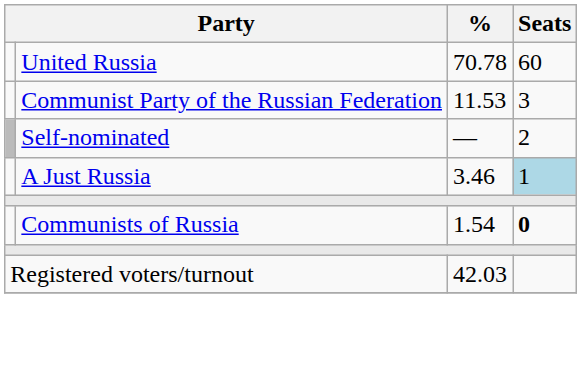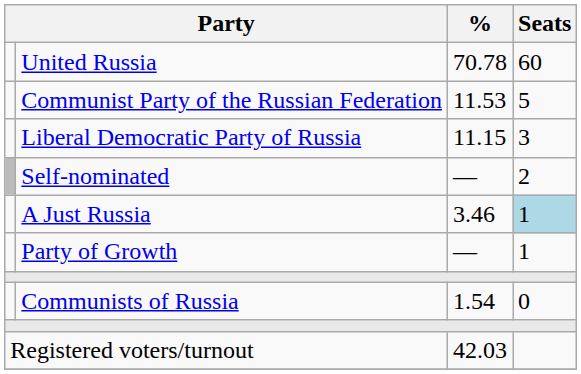(524, 99) 3 -> (524, 99) 5
+ row: (191, 137)
+ row: (99, 251)
(524, 224) bold -> (524, 301) normal
